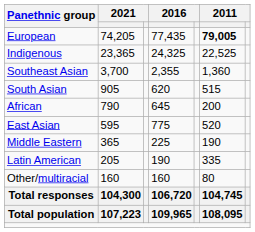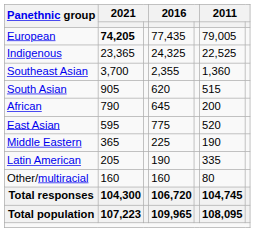(118, 36) normal -> (118, 36) bold
(219, 36) bold -> (219, 36) normal
